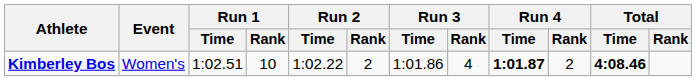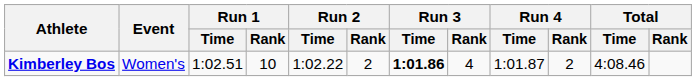(418, 64) normal -> (419, 64) bold
(519, 64) bold -> (519, 64) normal
(620, 64) bold -> (620, 64) normal
